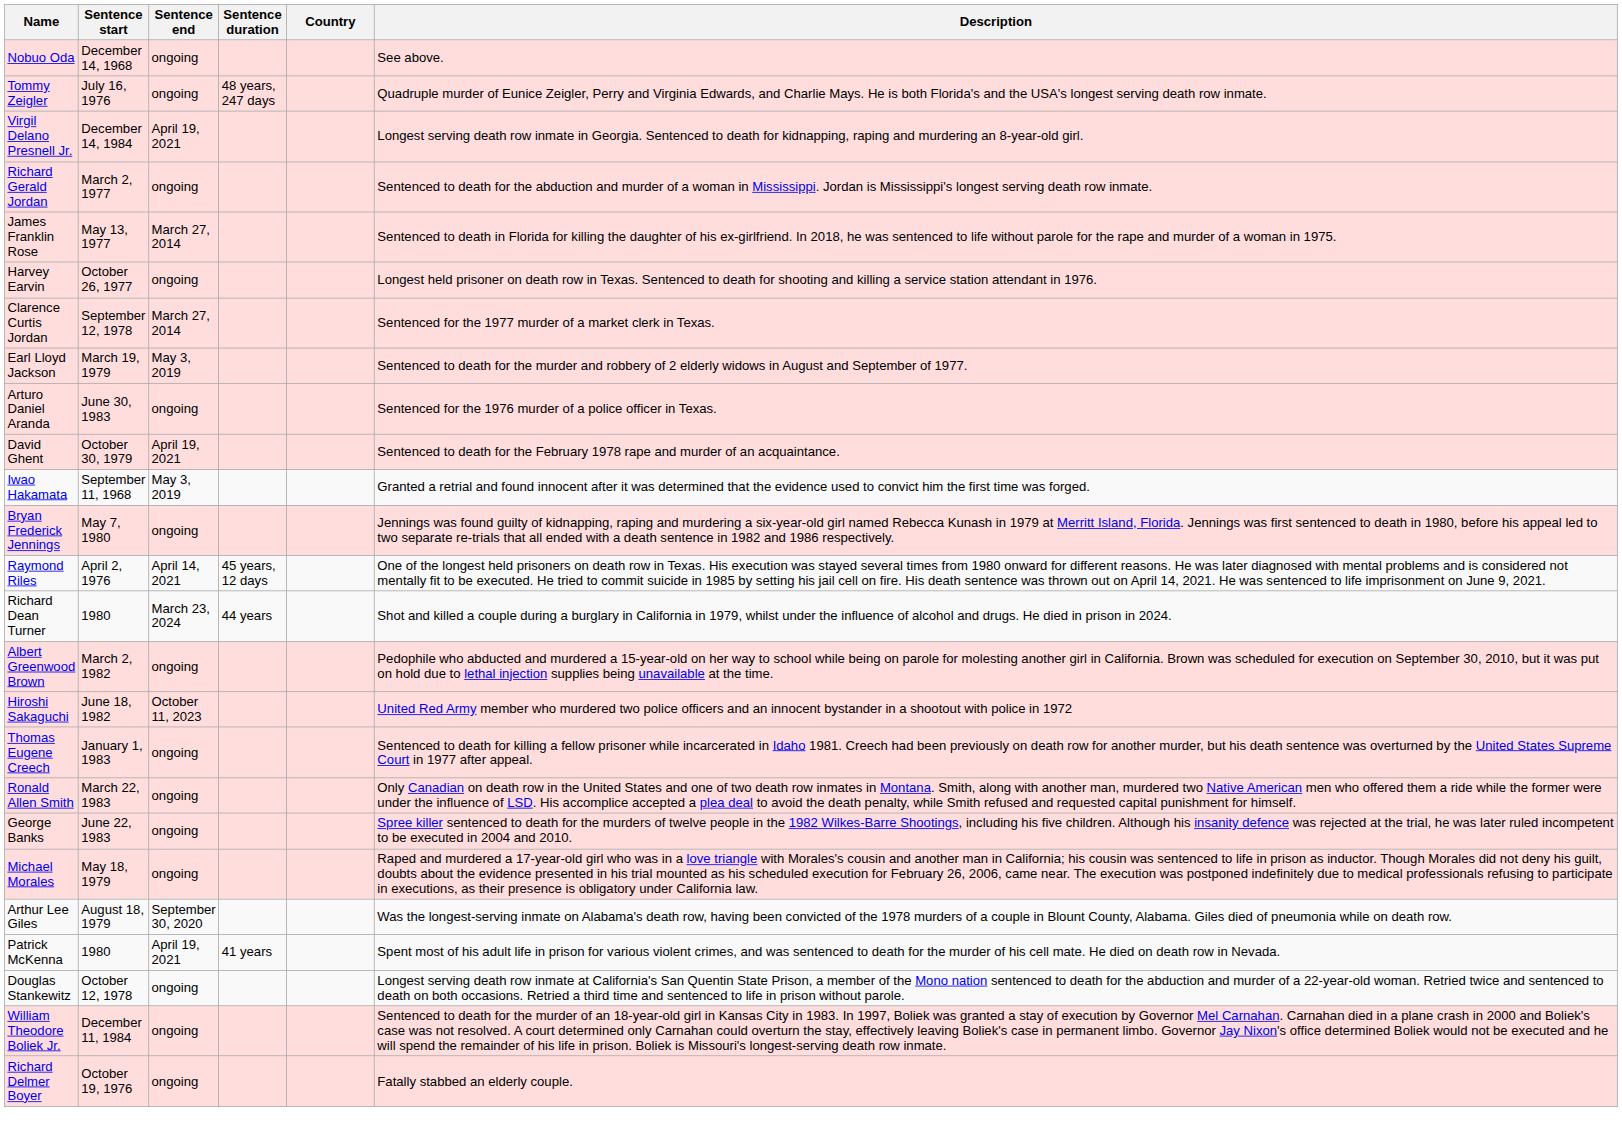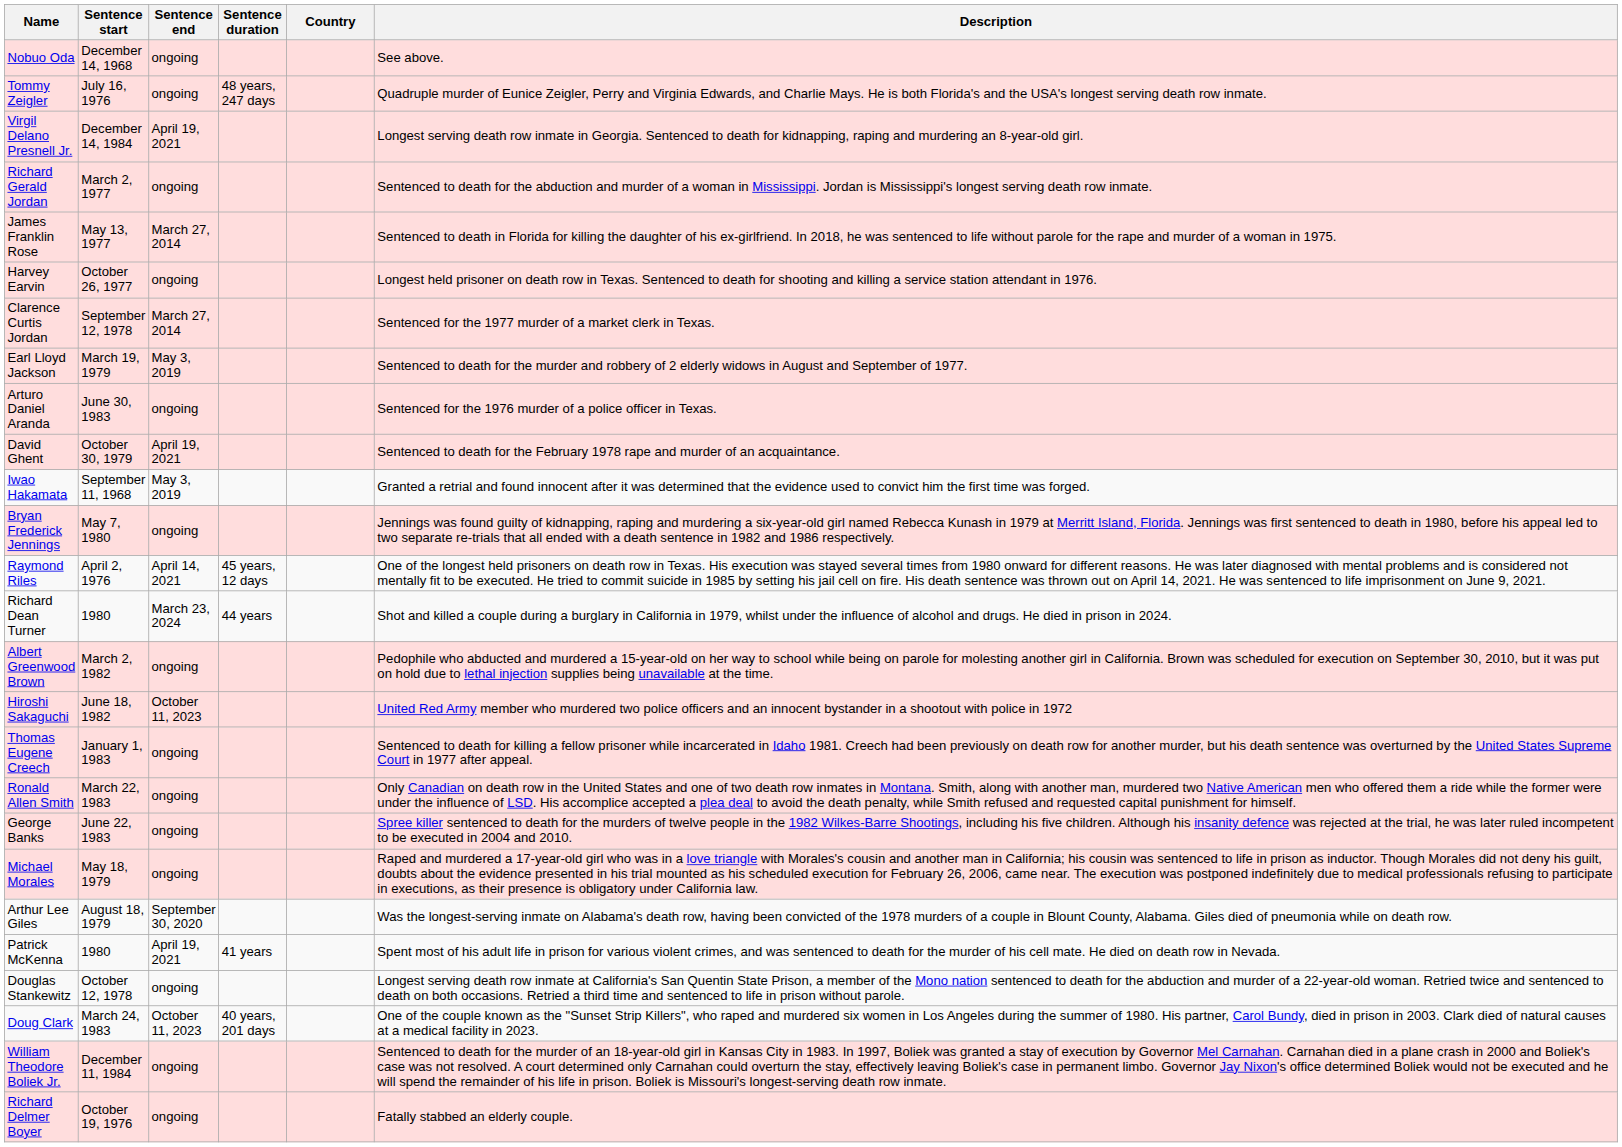+ row: (40, 1023)
